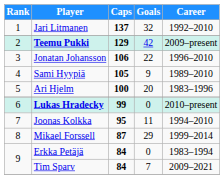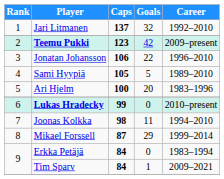(121, 43) 129 -> (121, 43) 123
(148, 74) 9 -> (148, 74) 5
(121, 120) 95 -> (121, 120) 98
(148, 167) 7 -> (148, 167) 1
